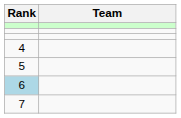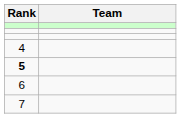(22, 66) normal -> (22, 66) bold
(22, 85) lightblue background -> (22, 85) no background
